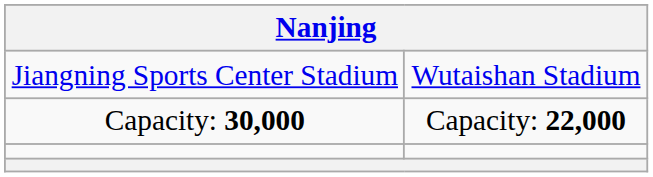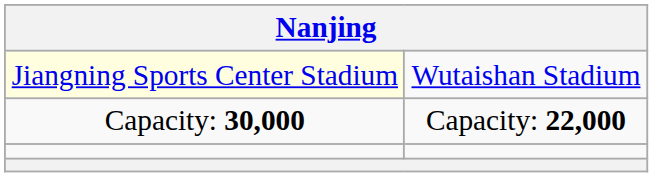(205, 74) no background -> (205, 74) lightyellow background
